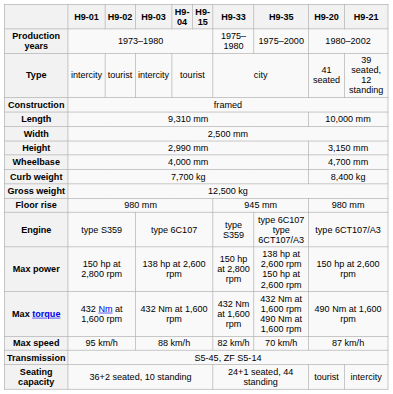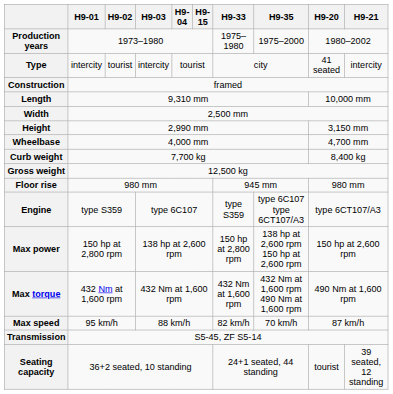(366, 76) 39 seated, 12 standing -> (366, 66) intercity
(366, 377) intercity -> (366, 367) 39 seated, 12 standing
